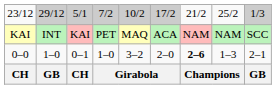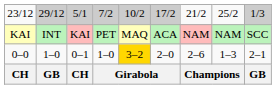(135, 54) no background -> (135, 54) gold background
(196, 54) bold -> (196, 54) normal
